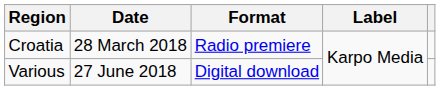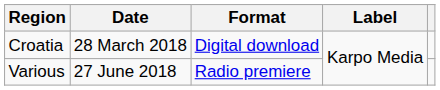(253, 44) Radio premiere -> (257, 44) Digital download
(257, 71) Digital download -> (253, 71) Radio premiere
